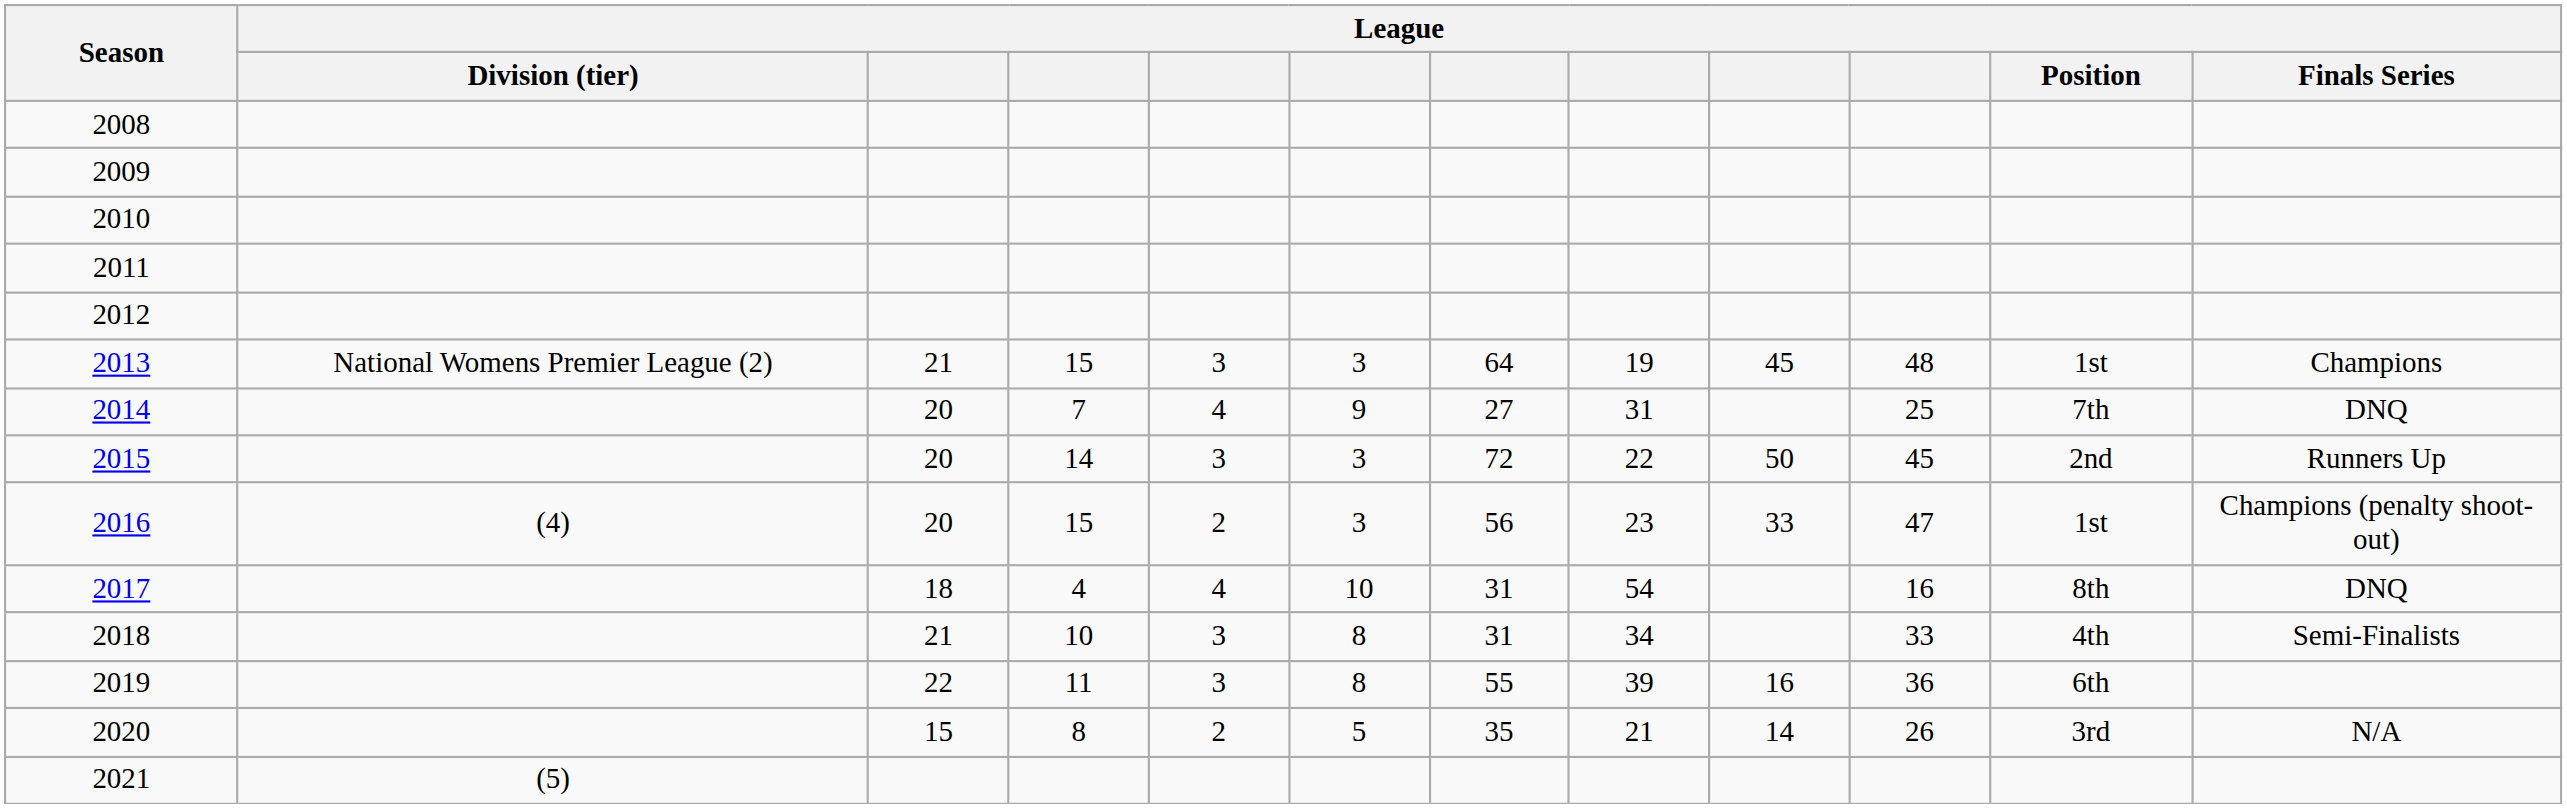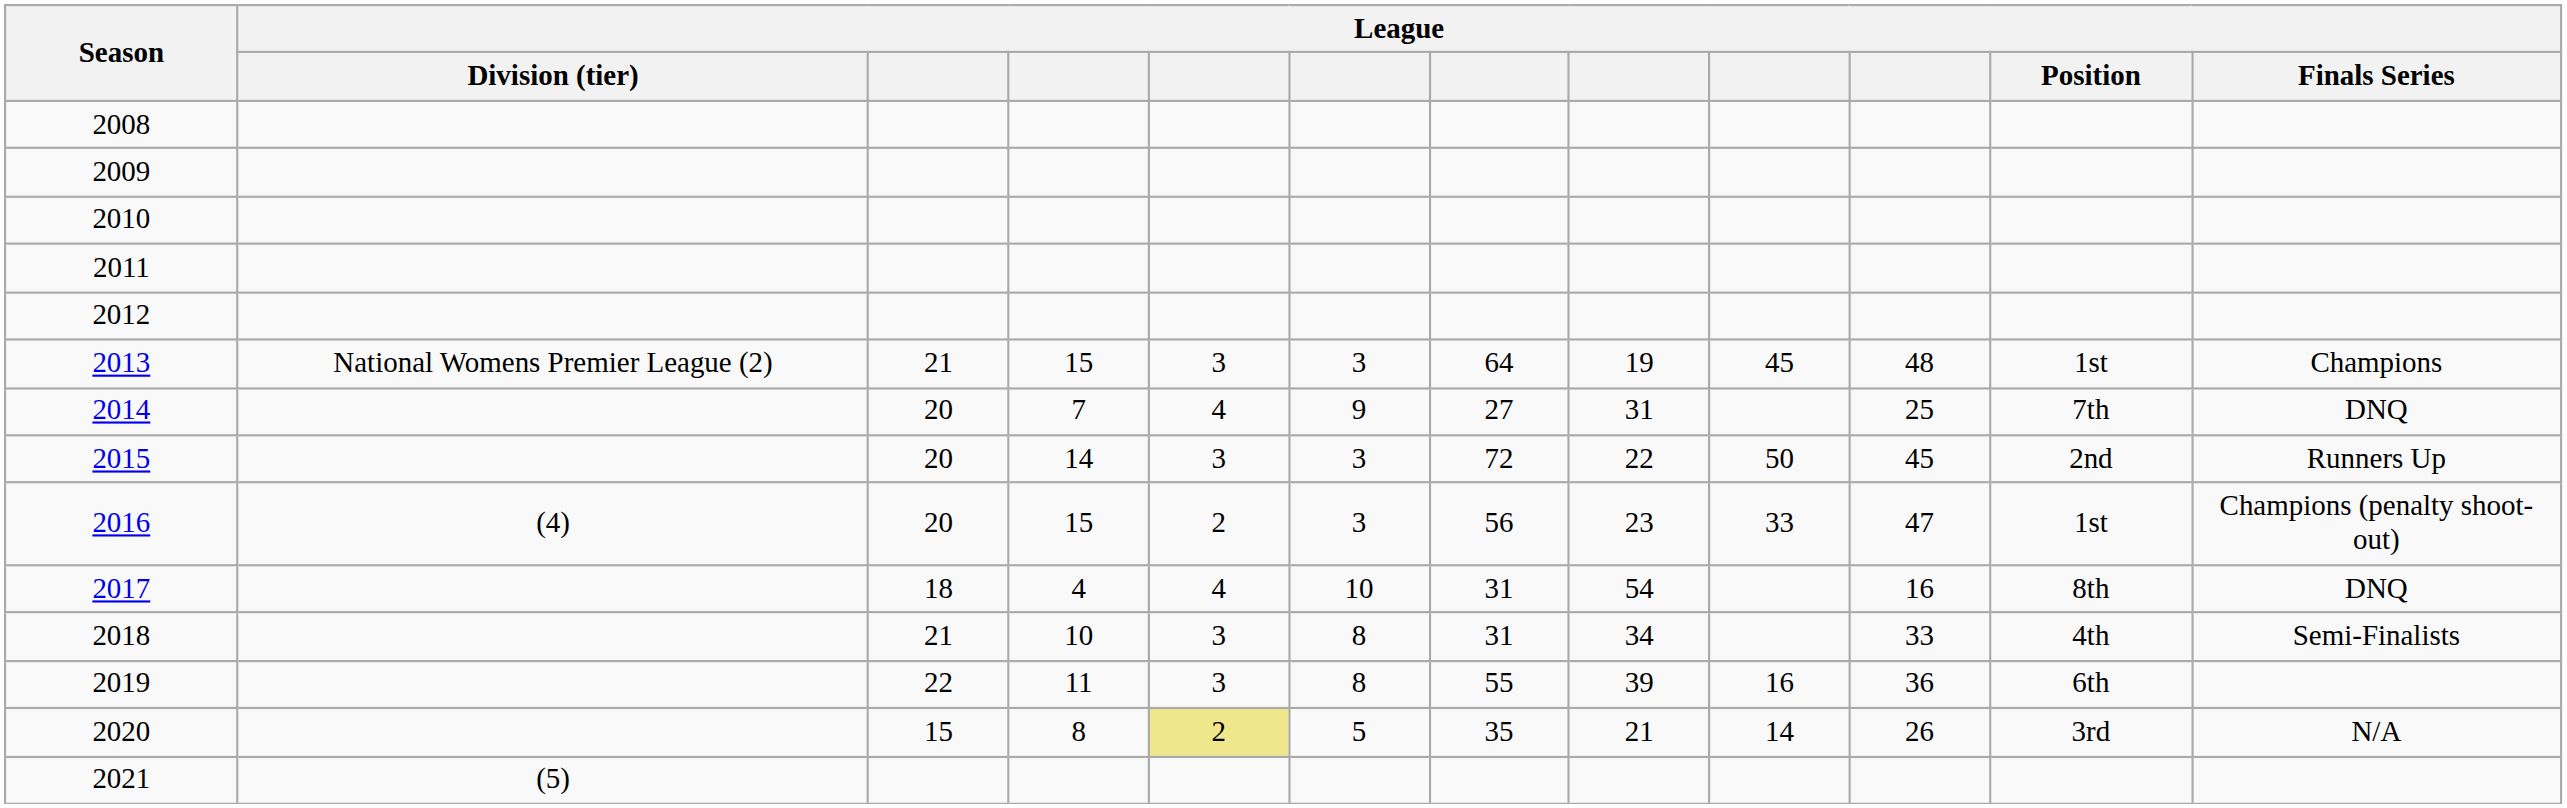(1219, 731) no background -> (1219, 731) khaki background
